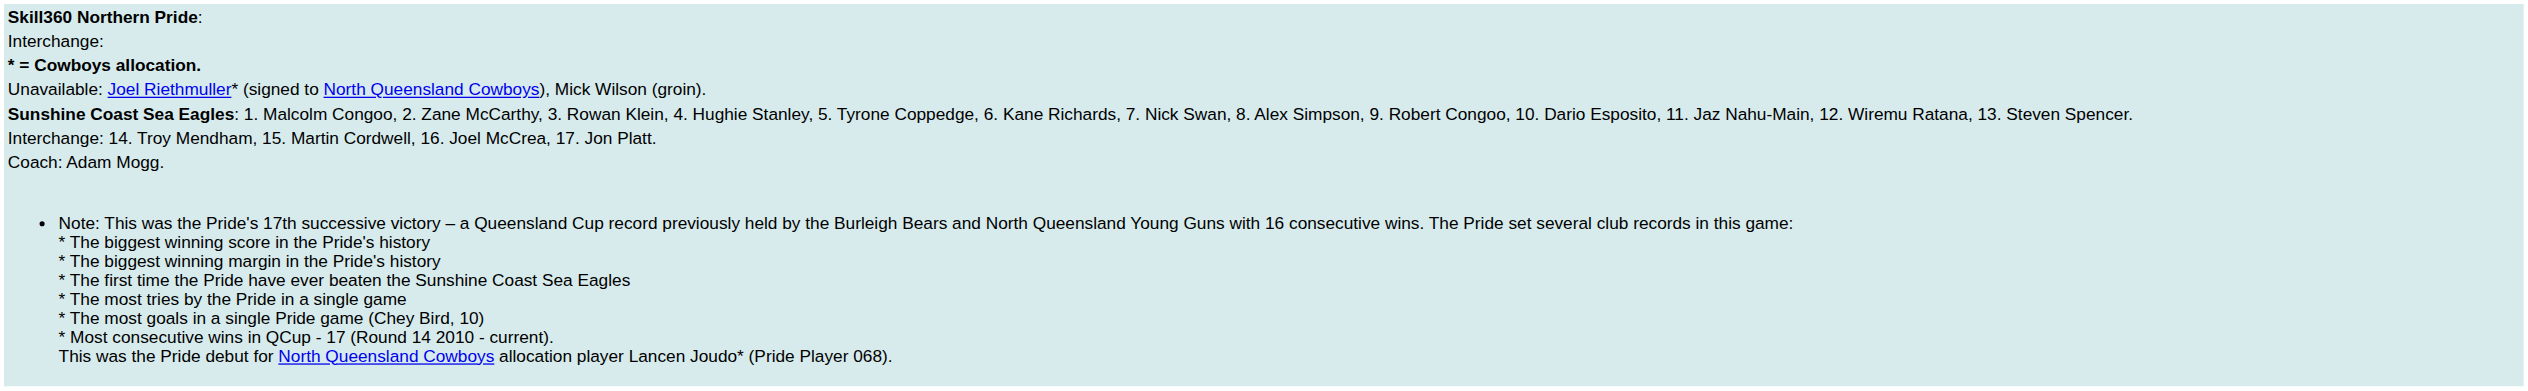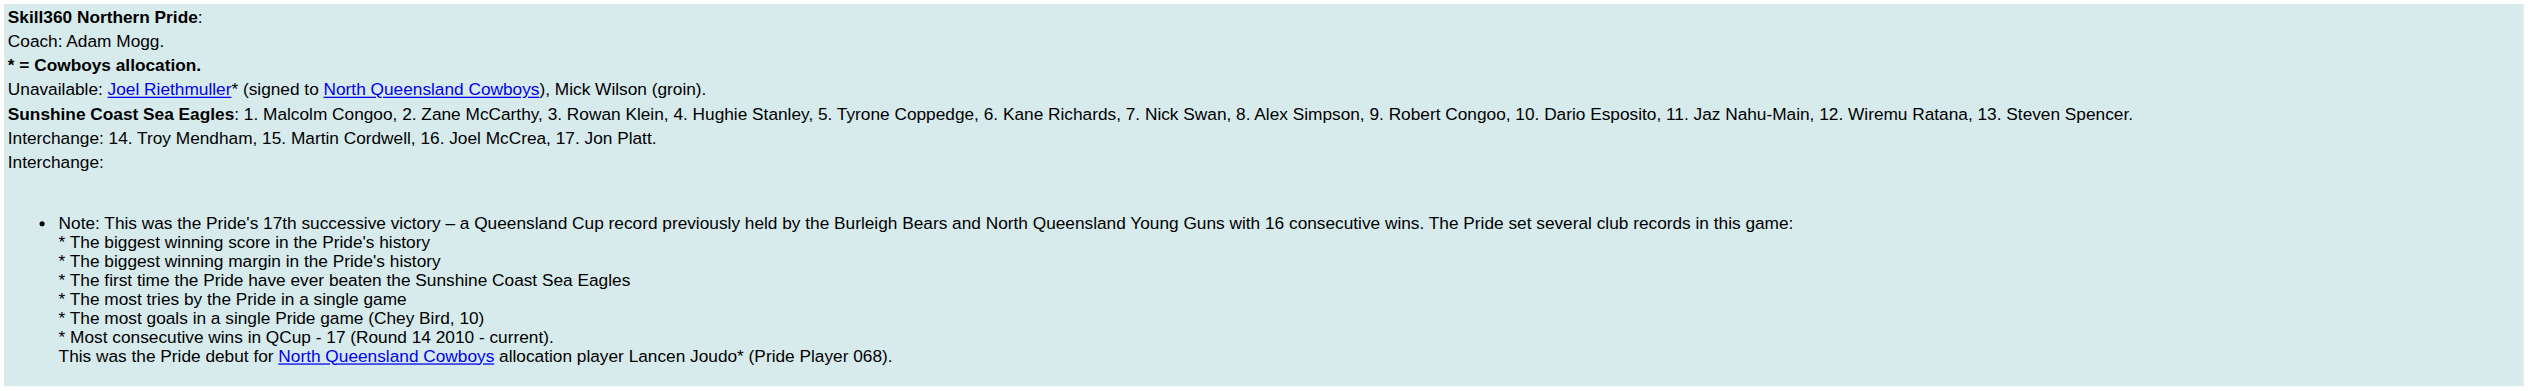(56, 41) Interchange: -> (86, 41) Coach: Adam Mogg.
(86, 162) Coach: Adam Mogg. -> (56, 162) Interchange:
